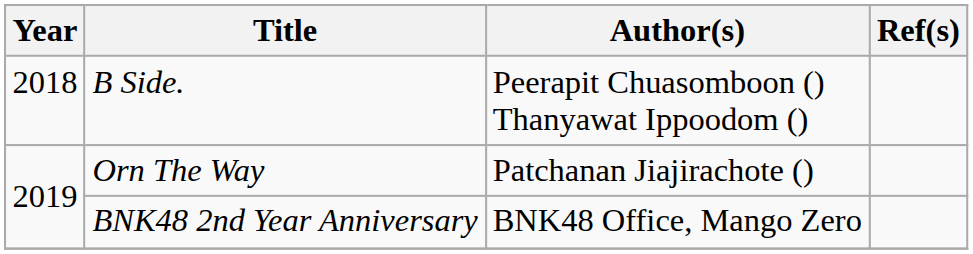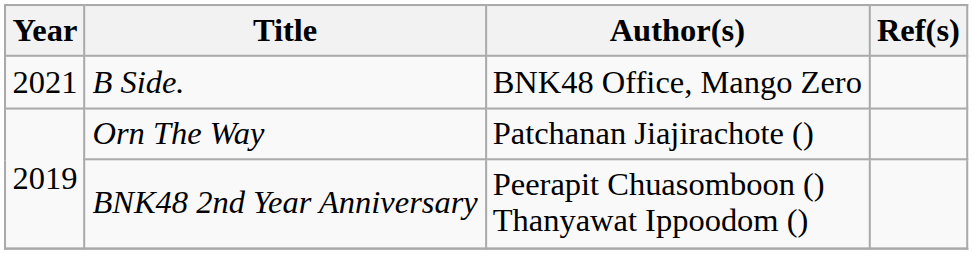(45, 81) 2018 -> (45, 81) 2021
(659, 100) Peerapit Chuasomboon () Thanyawat Ippoodom () -> (677, 81) BNK48 Office, Mango Zero
(677, 221) BNK48 Office, Mango Zero -> (659, 203) Peerapit Chuasomboon () Thanyawat Ippoodom ()
